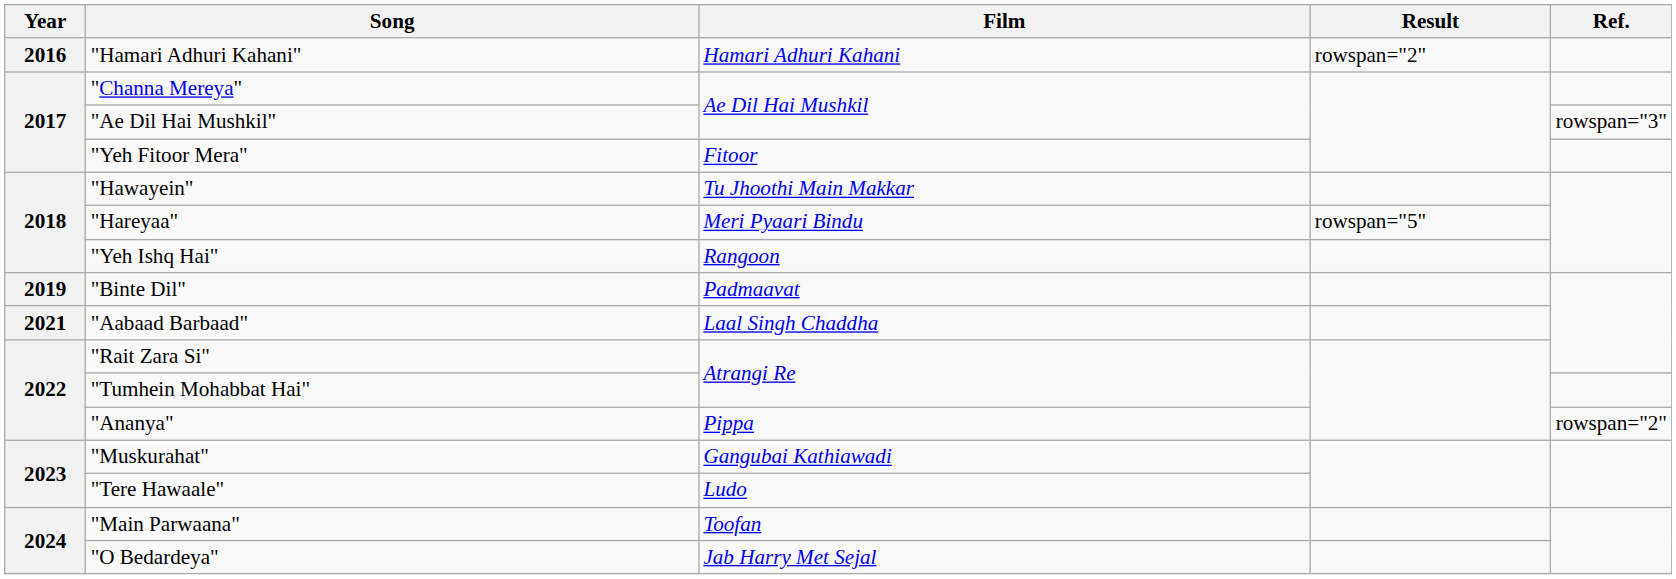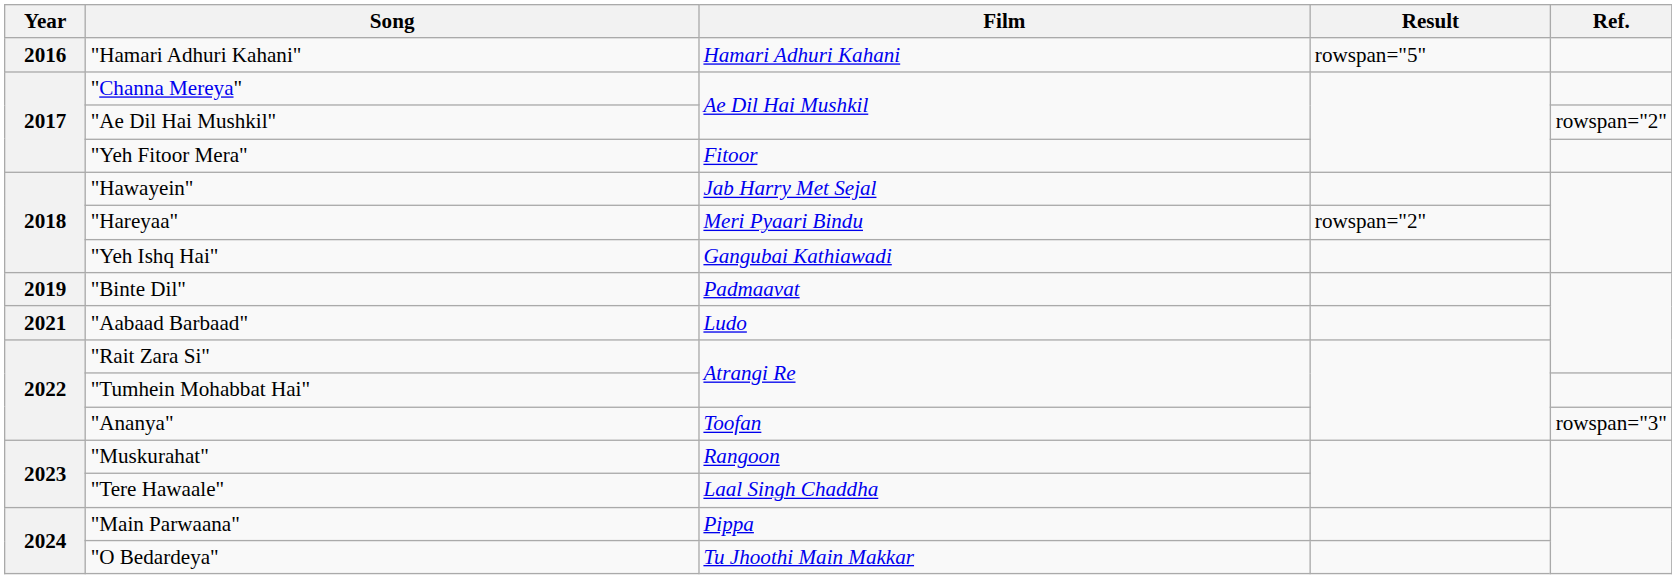(1370, 54) rowspan="2" -> (1370, 54) rowspan="5"
(1611, 121) rowspan="3" -> (1611, 121) rowspan="2"
(809, 188) Tu Jhoothi Main Makkar -> (790, 188) Jab Harry Met Sejal
(1370, 222) rowspan="5" -> (1370, 222) rowspan="2"
(742, 255) Rangoon -> (798, 255) Gangubai Kathiawadi
(791, 322) Laal Singh Chaddha -> (725, 322) Ludo
(729, 423) Pippa -> (732, 423) Toofan
(1611, 423) rowspan="2" -> (1611, 423) rowspan="3"
(798, 456) Gangubai Kathiawadi -> (742, 456) Rangoon
(725, 490) Ludo -> (791, 490) Laal Singh Chaddha
(732, 523) Toofan -> (729, 523) Pippa
(790, 557) Jab Harry Met Sejal -> (809, 557) Tu Jhoothi Main Makkar
